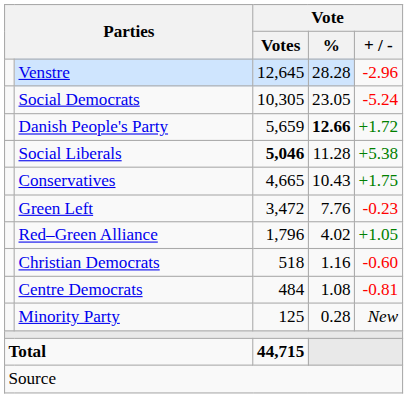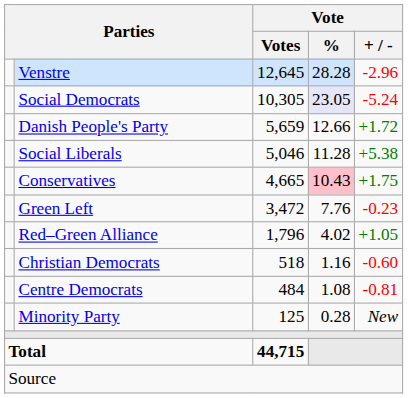(331, 99) no background -> (331, 99) lavender background
(331, 126) bold -> (331, 126) normal
(285, 153) bold -> (285, 153) normal
(331, 180) no background -> (331, 180) pink background
